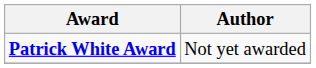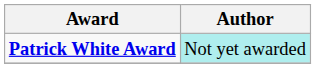(245, 48) no background -> (245, 48) paleturquoise background
